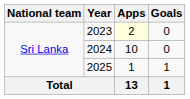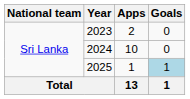(131, 31) lightyellow background -> (131, 31) no background
(167, 67) no background -> (167, 67) lightblue background
